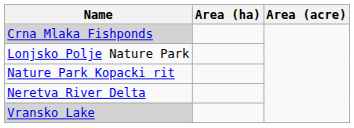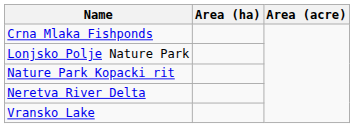(80, 34) lightgrey background -> (80, 34) no background
(51, 113) lightgrey background -> (51, 113) no background
